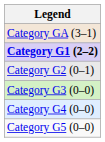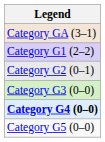(53, 52) bold -> (51, 52) normal
(51, 109) normal -> (53, 109) bold
